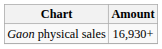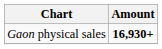(133, 33) normal -> (133, 33) bold
